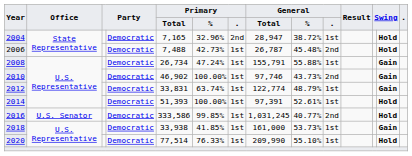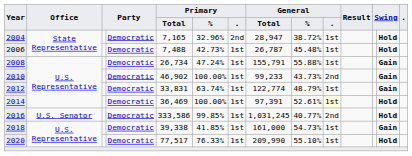(332, 49) 2nd -> (332, 49) 1st
(269, 75) 97,746 -> (269, 75) 99,233
(174, 101) 51,393 -> (174, 101) 36,469
(332, 101) no background -> (332, 101) lightyellow background
(174, 127) 33,938 -> (174, 127) 39,338
(307, 127) 53.73% -> (307, 127) 54.73%
(174, 140) 77,514 -> (174, 140) 77,517
